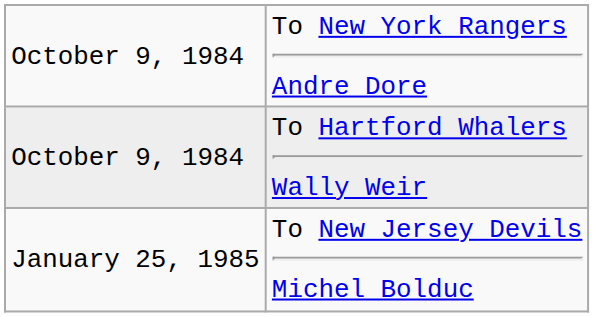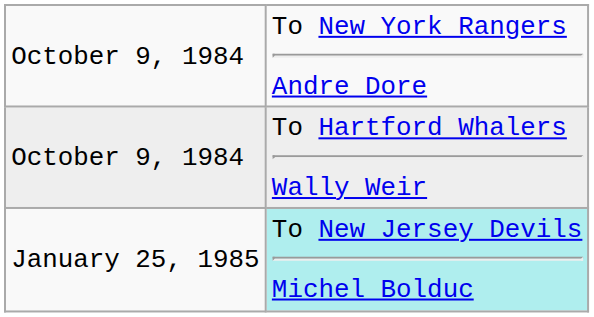(427, 260) no background -> (427, 260) paleturquoise background
